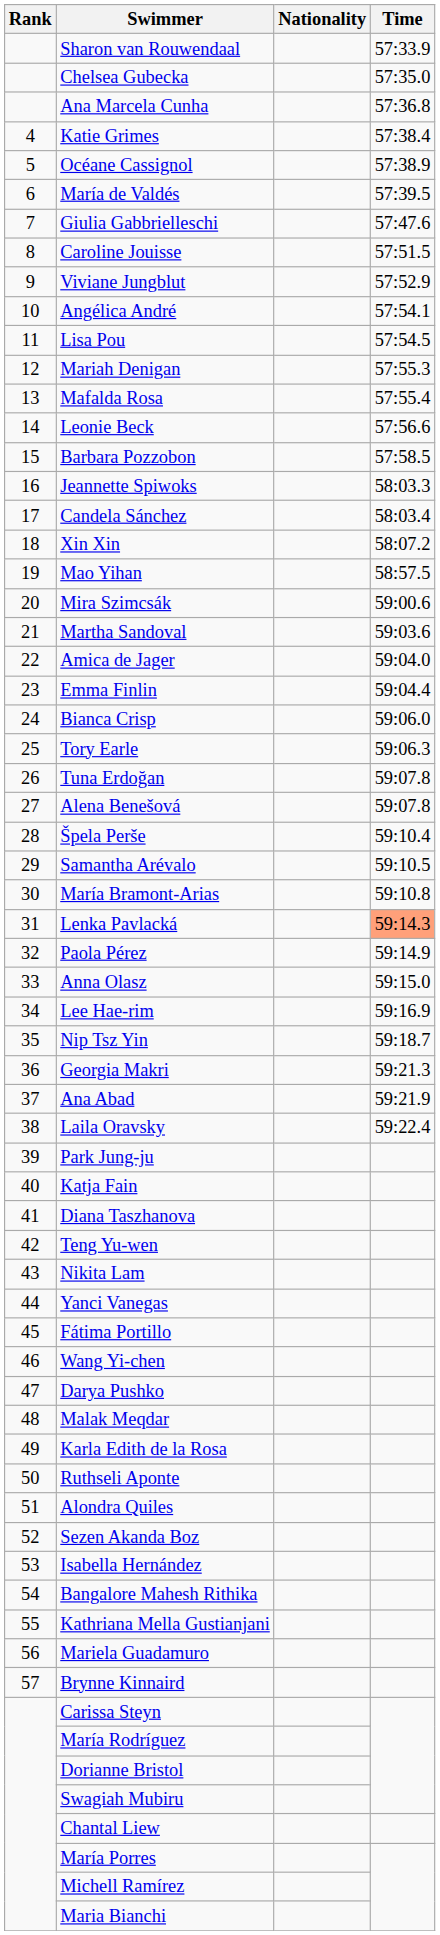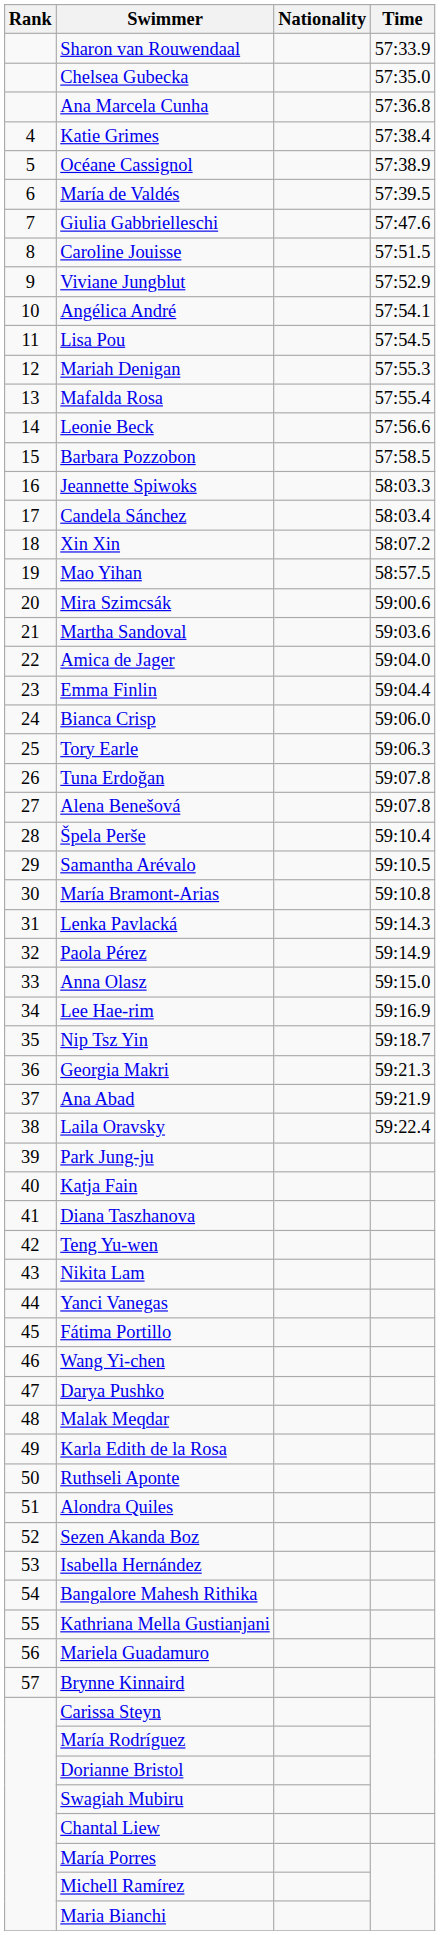(403, 923) lightsalmon background -> (403, 923) no background
